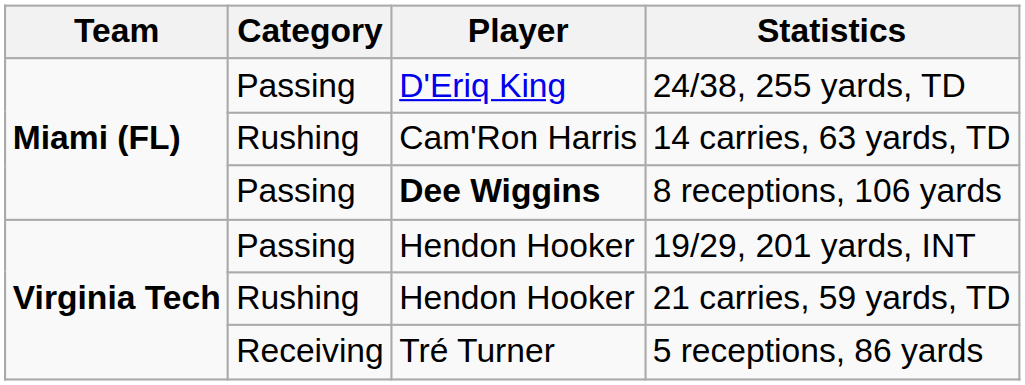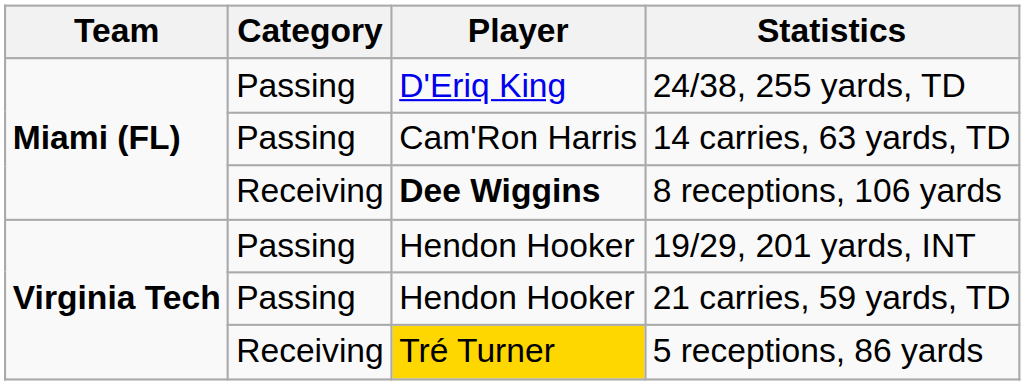(298, 138) Rushing -> (296, 138) Passing
(296, 191) Passing -> (310, 191) Receiving
(298, 298) Rushing -> (296, 298) Passing
(477, 351) no background -> (477, 351) gold background
